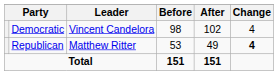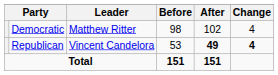(112, 29) Vincent Candelora -> (102, 29) Matthew Ritter
(102, 45) Matthew Ritter -> (112, 45) Vincent Candelora
(212, 45) normal -> (212, 45) bold
